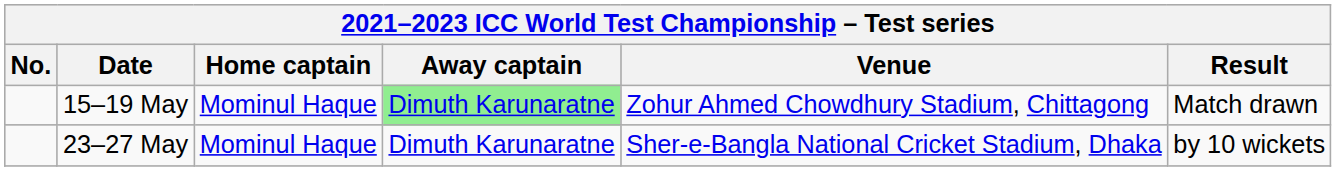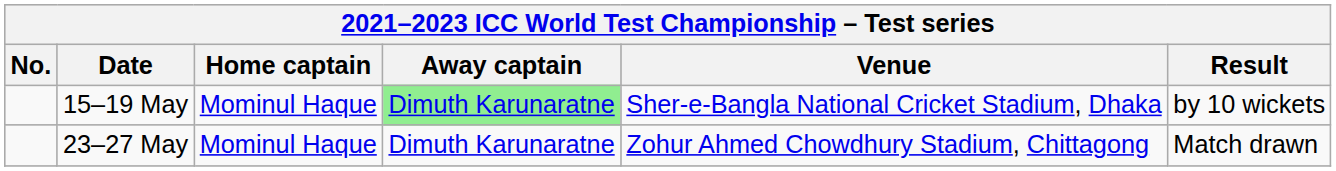(888, 104) Zohur Ahmed Chowdhury Stadium, Chittagong -> (894, 104) Sher-e-Bangla National Cricket Stadium, Dhaka
(1246, 104) Match drawn -> (1249, 104) by 10 wickets
(894, 144) Sher-e-Bangla National Cricket Stadium, Dhaka -> (888, 144) Zohur Ahmed Chowdhury Stadium, Chittagong
(1249, 144) by 10 wickets -> (1246, 144) Match drawn
